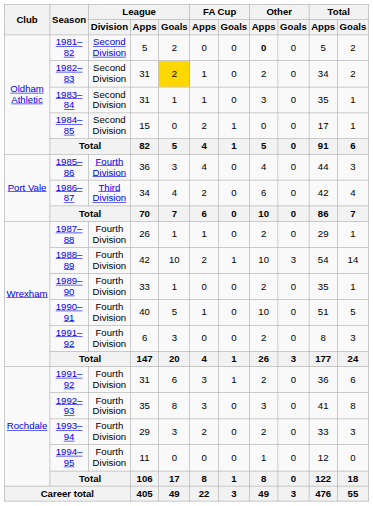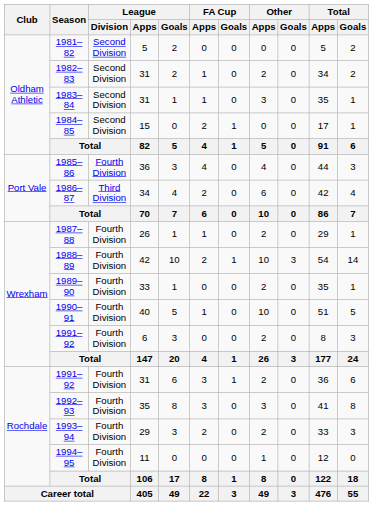(264, 47) bold -> (264, 47) normal
(174, 73) gold background -> (174, 73) no background
